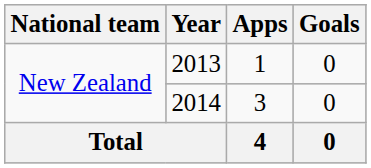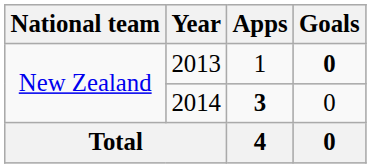(329, 63) normal -> (329, 63) bold
(260, 102) normal -> (260, 102) bold
